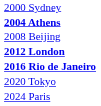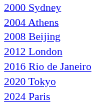(32, 22) bold -> (31, 22) normal
(34, 52) bold -> (33, 52) normal
(50, 67) bold -> (48, 67) normal
